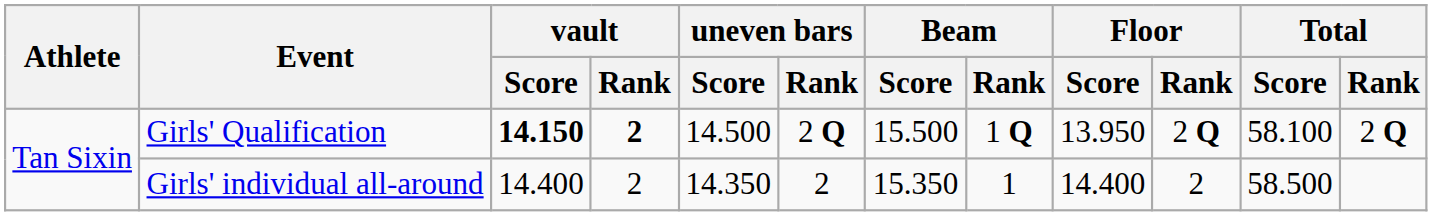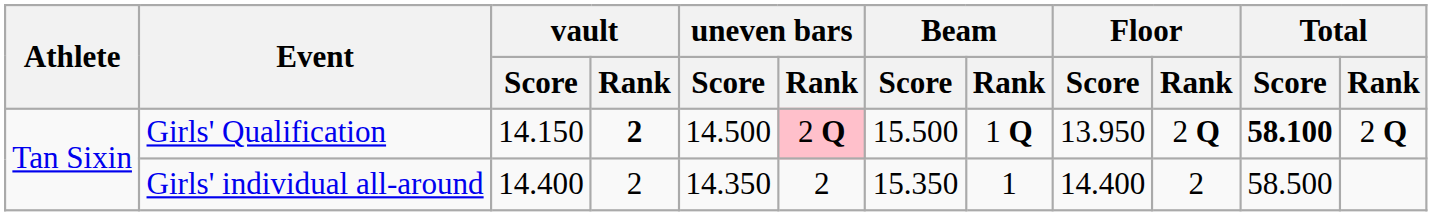(541, 133) bold -> (541, 133) normal
(822, 133) no background -> (822, 133) pink background
(1290, 133) normal -> (1290, 133) bold
